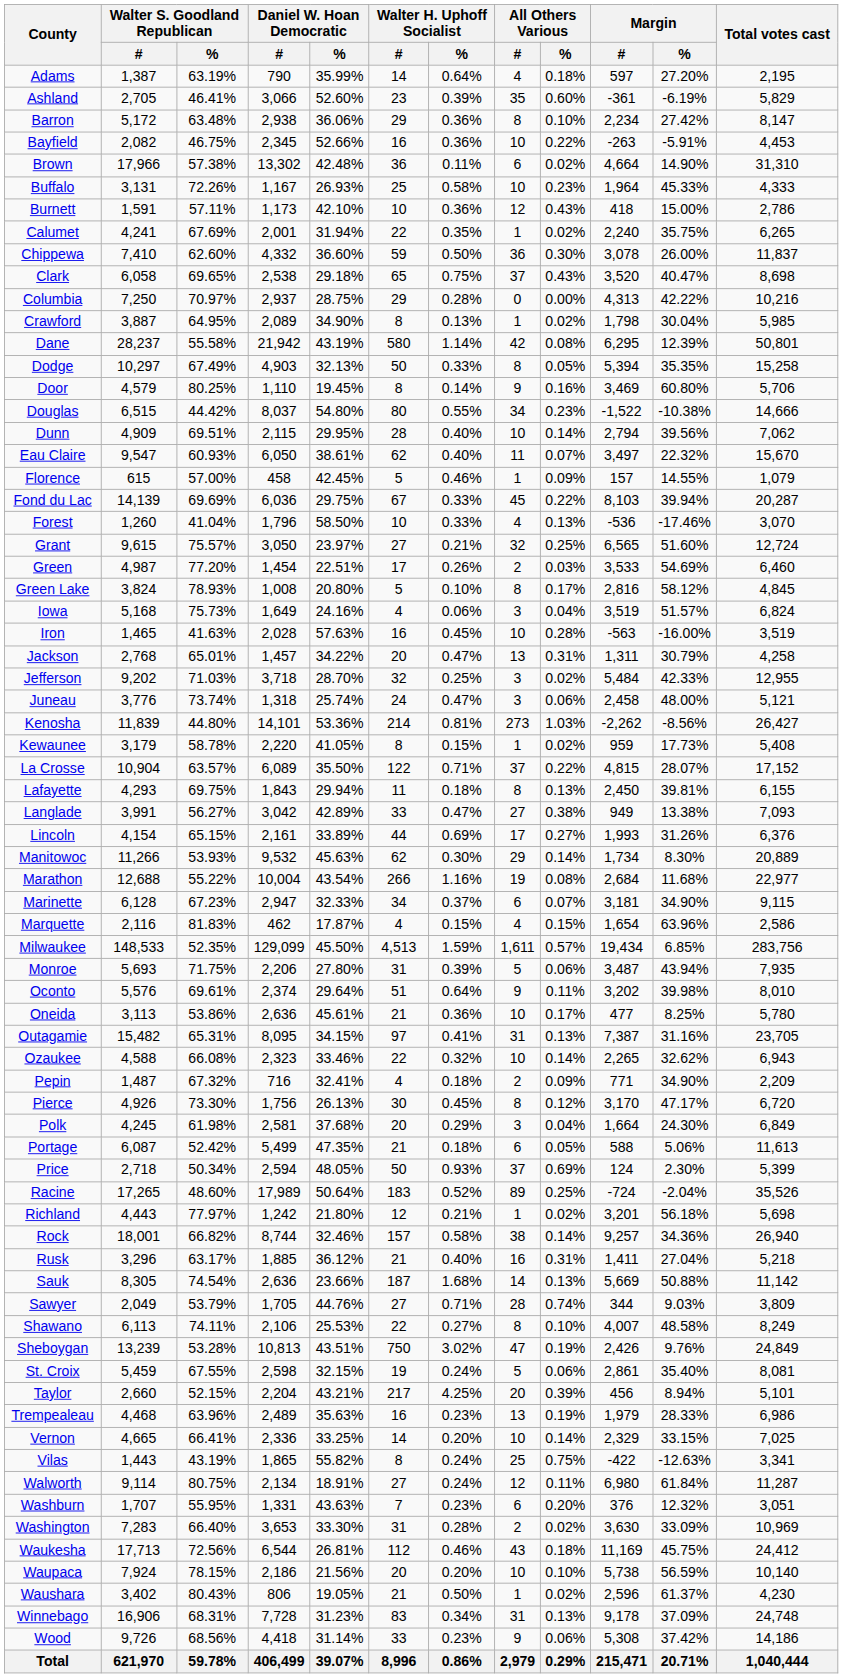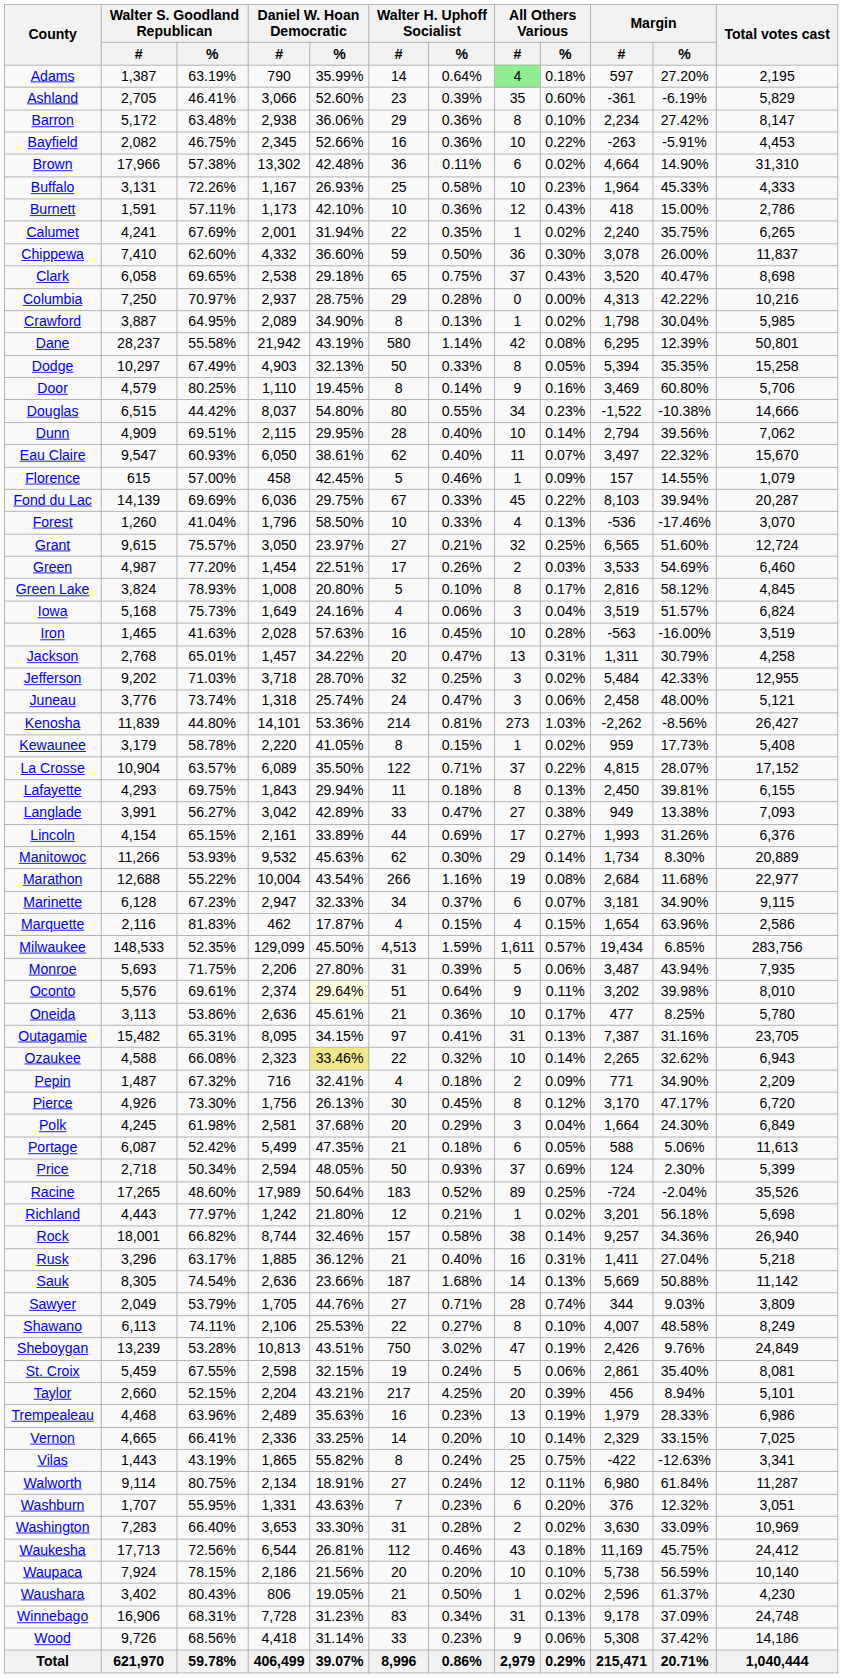(518, 76) no background -> (518, 76) lightgreen background
(340, 991) no background -> (340, 991) lightyellow background
(340, 1058) no background -> (340, 1058) khaki background
